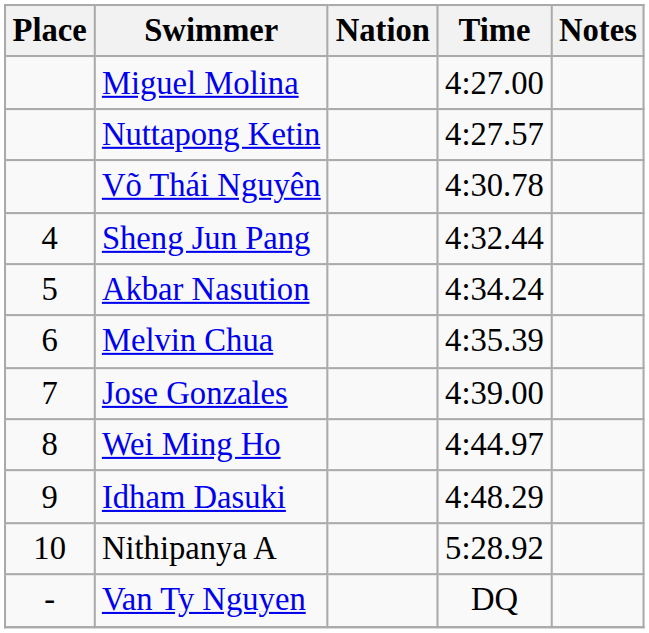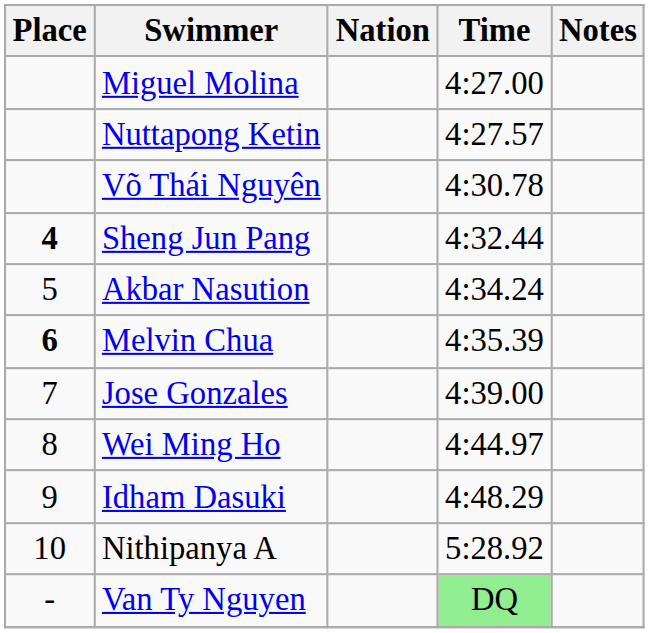(50, 237) normal -> (50, 237) bold
(50, 340) normal -> (50, 340) bold
(495, 599) no background -> (495, 599) lightgreen background
